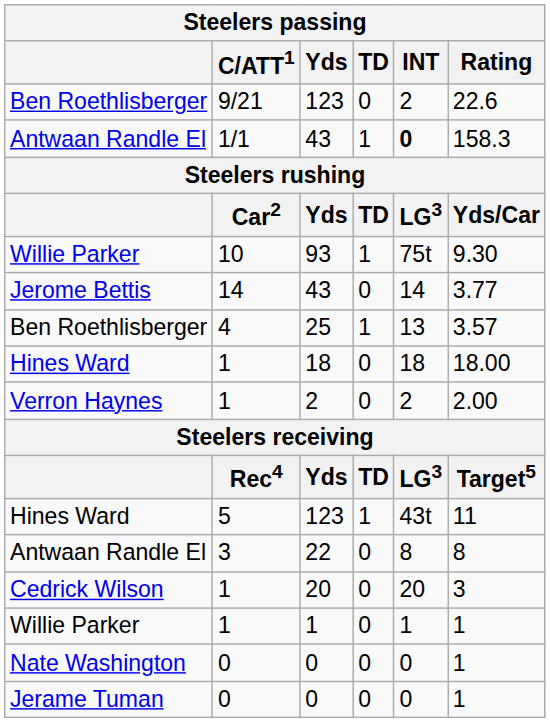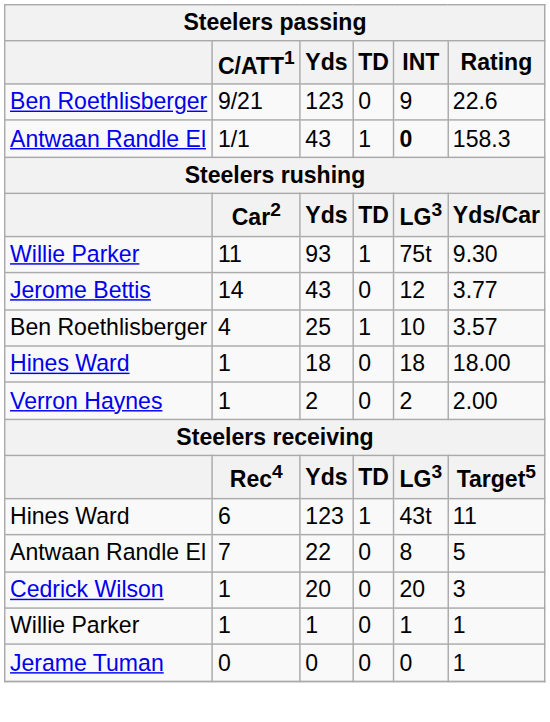(406, 102) 2 -> (406, 102) 9
(231, 254) 10 -> (230, 254) 11
(412, 291) 14 -> (412, 291) 12
(412, 327) 13 -> (412, 327) 10
(224, 516) 5 -> (224, 516) 6
(224, 553) 3 -> (224, 553) 7
(459, 553) 8 -> (459, 553) 5
- row: (98, 662)
